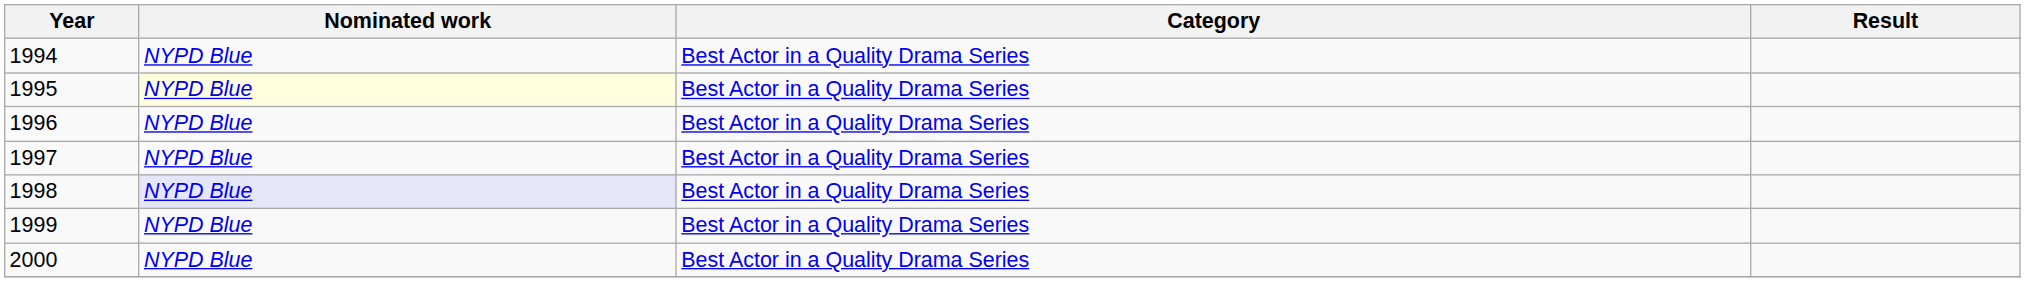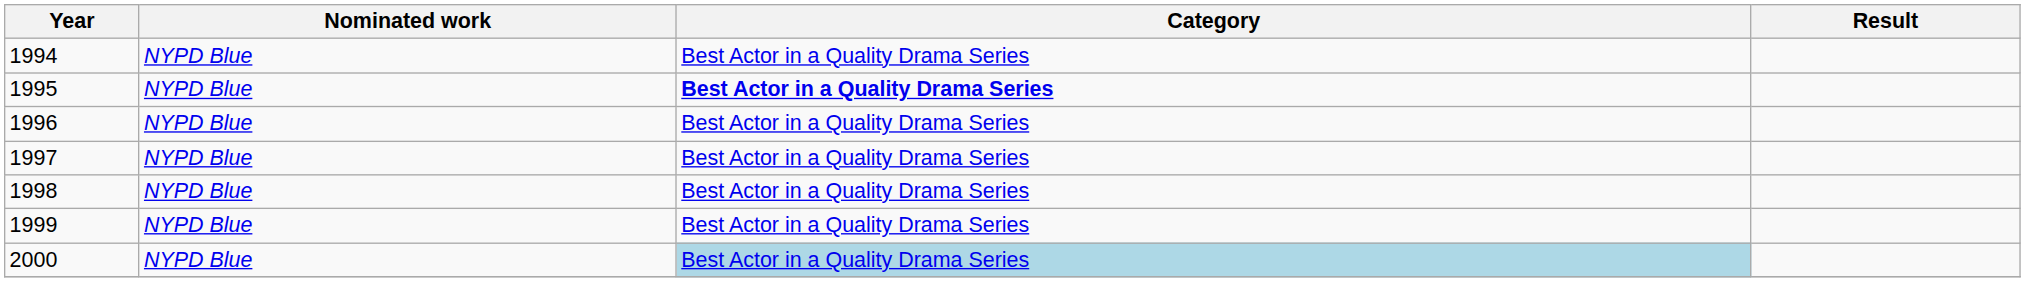(198, 89) lightyellow background -> (198, 89) no background
(855, 89) normal -> (867, 89) bold
(198, 191) lavender background -> (198, 191) no background
(855, 259) no background -> (855, 259) lightblue background
